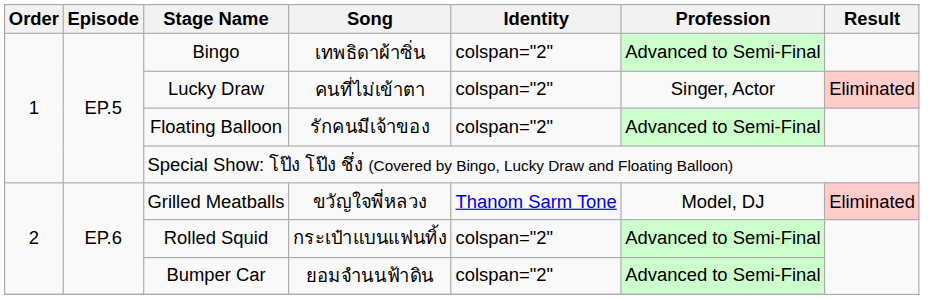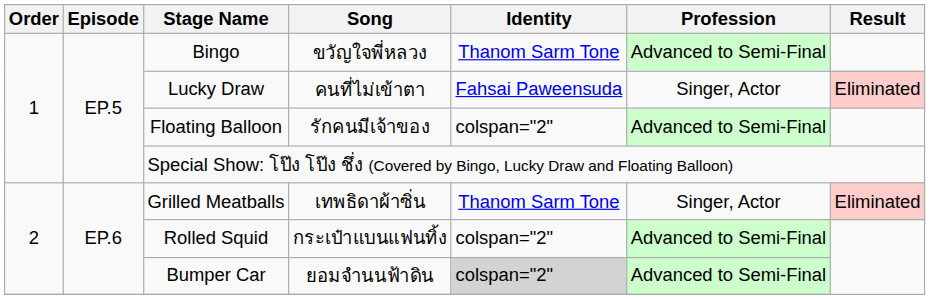(370, 52) เทพธิดาผ้าซิ่น -> (370, 52) ขวัญใจพี่หลวง
(504, 52) colspan="2" -> (539, 52) Thanom Sarm Tone
(504, 89) colspan="2" -> (539, 89) Fahsai Paweensuda
(370, 201) ขวัญใจพี่หลวง -> (370, 201) เทพธิดาผ้าซิ่น
(723, 201) Model, DJ -> (728, 201) Singer, Actor
(504, 275) no background -> (504, 275) lightgrey background
